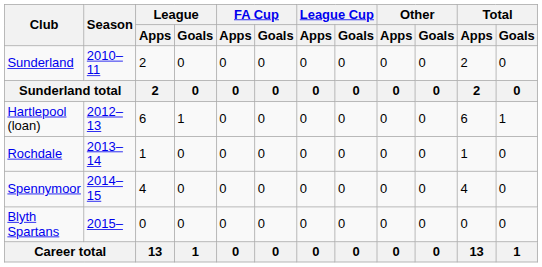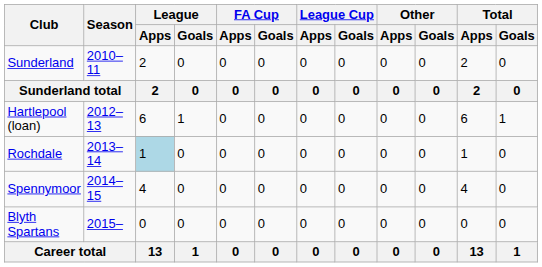(143, 153) no background -> (143, 153) lightblue background
